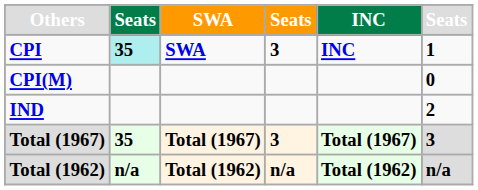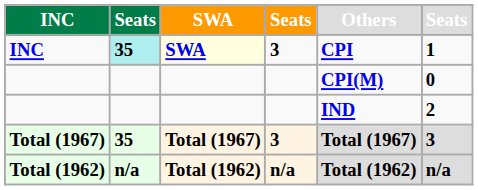columns swapped: (369, 20) <-> (57, 20)
(186, 50) no background -> (186, 50) lightyellow background
